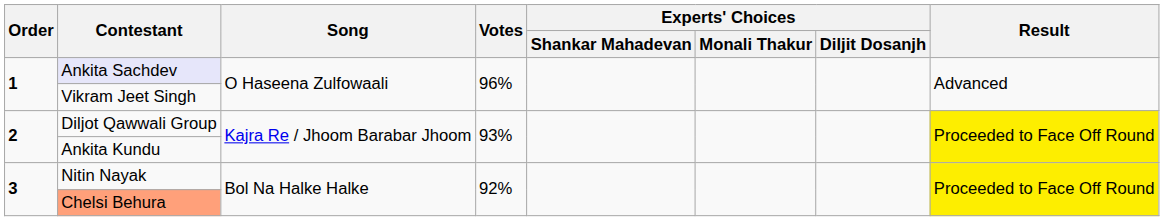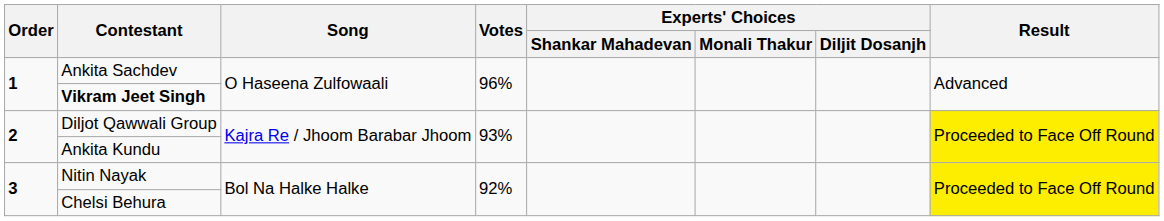(119, 70) lavender background -> (119, 70) no background
(129, 96) normal -> (133, 96) bold
(114, 202) lightsalmon background -> (114, 202) no background
